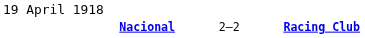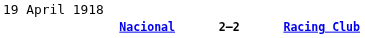(229, 27) normal -> (229, 27) bold
